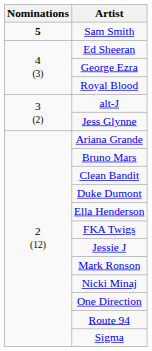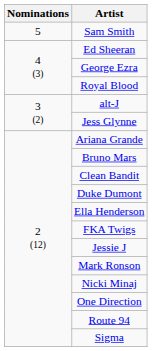(38, 31) bold -> (38, 31) normal
